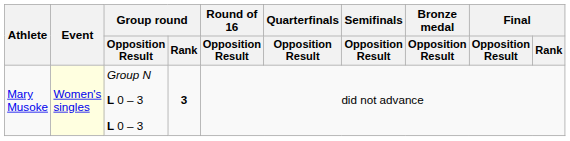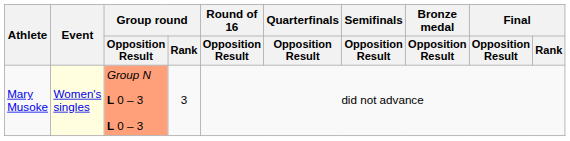(129, 101) no background -> (129, 101) lightsalmon background
(184, 101) bold -> (184, 101) normal
